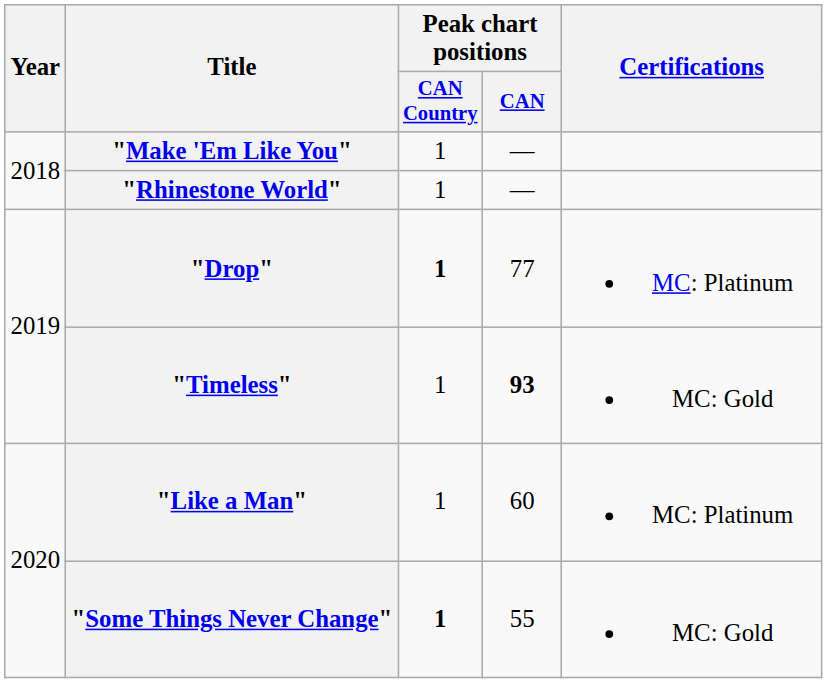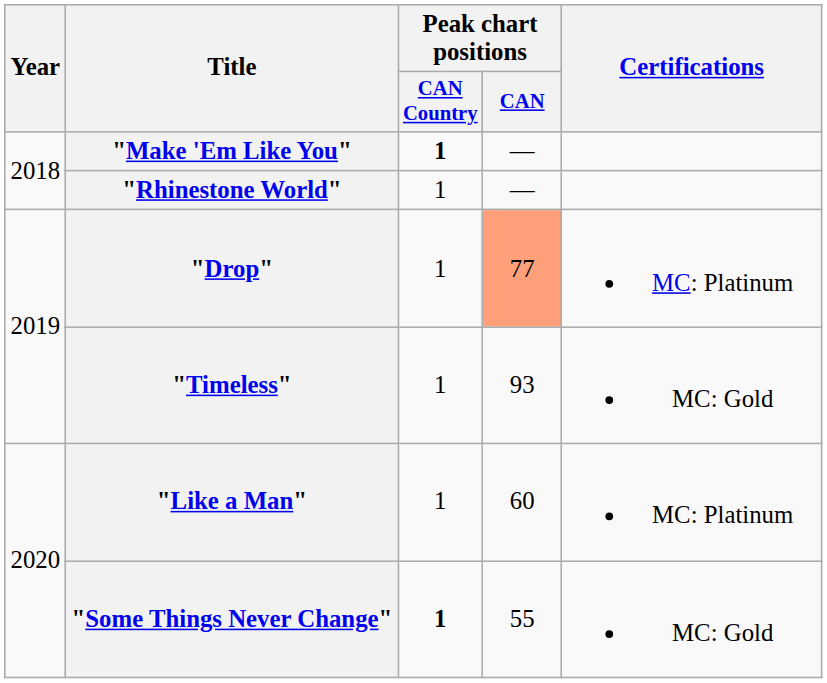(440, 150) normal -> (440, 150) bold
(440, 268) bold -> (440, 268) normal
(522, 268) no background -> (522, 268) lightsalmon background
(522, 385) bold -> (522, 385) normal
